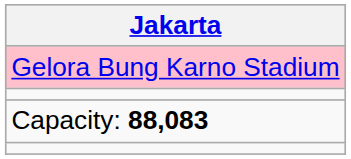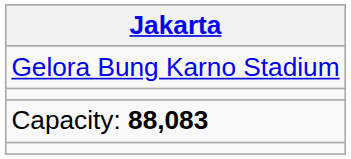(175, 66) pink background -> (175, 66) no background
